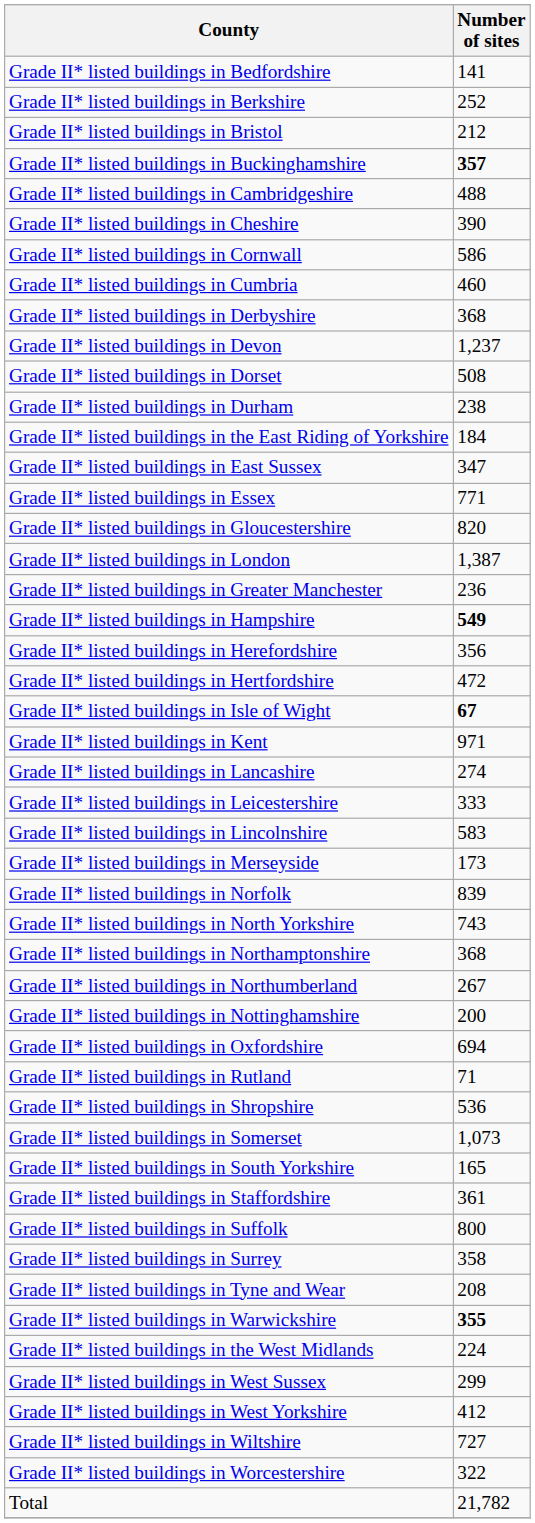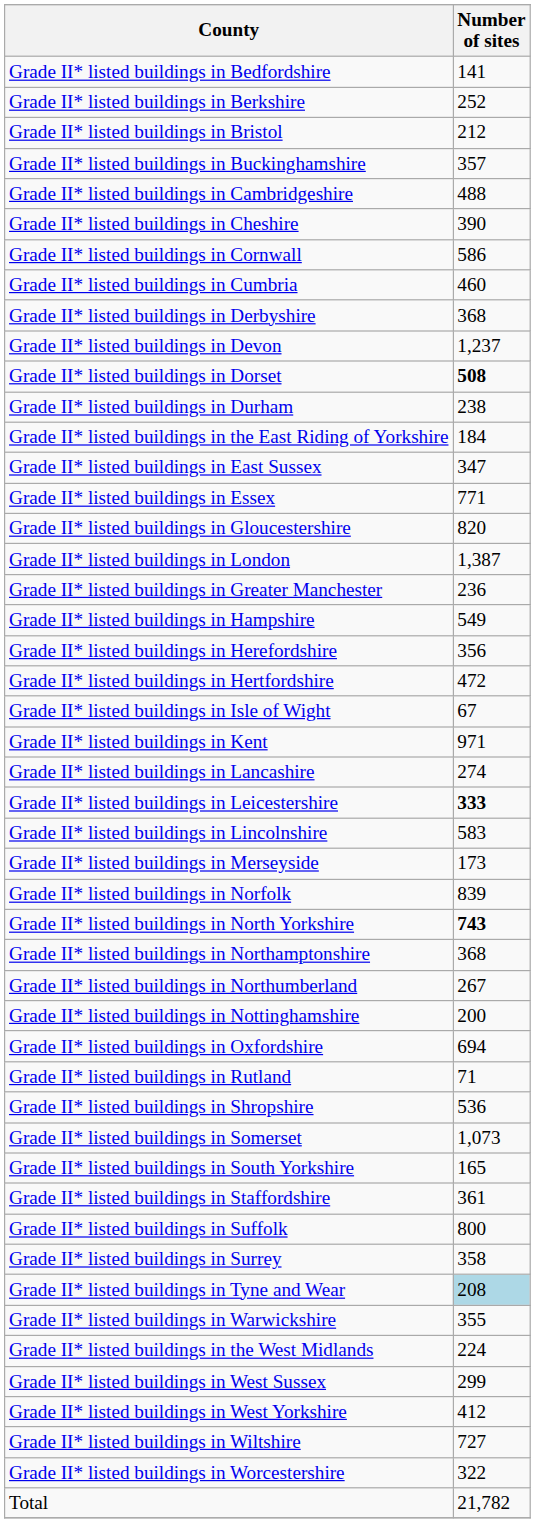(472, 163) bold -> (472, 163) normal
(472, 376) normal -> (472, 376) bold
(472, 619) bold -> (472, 619) normal
(467, 711) bold -> (467, 711) normal
(472, 802) normal -> (472, 802) bold
(472, 924) normal -> (472, 924) bold
(472, 1289) no background -> (472, 1289) lightblue background
(472, 1320) bold -> (472, 1320) normal
